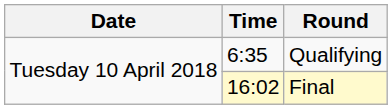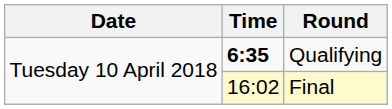(247, 54) normal -> (248, 54) bold
